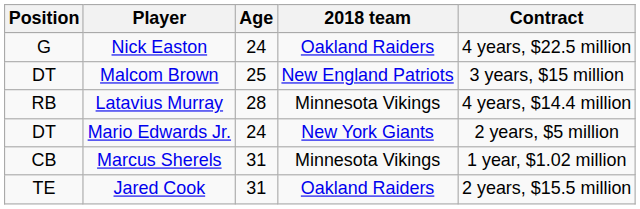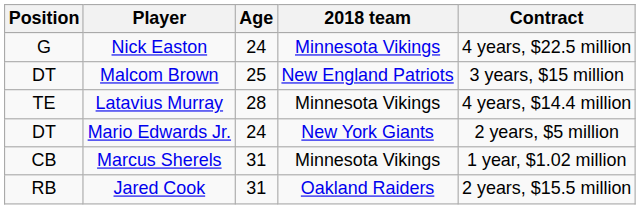(368, 47) Oakland Raiders -> (368, 47) Minnesota Vikings
(44, 103) RB -> (44, 103) TE
(44, 189) TE -> (44, 189) RB
